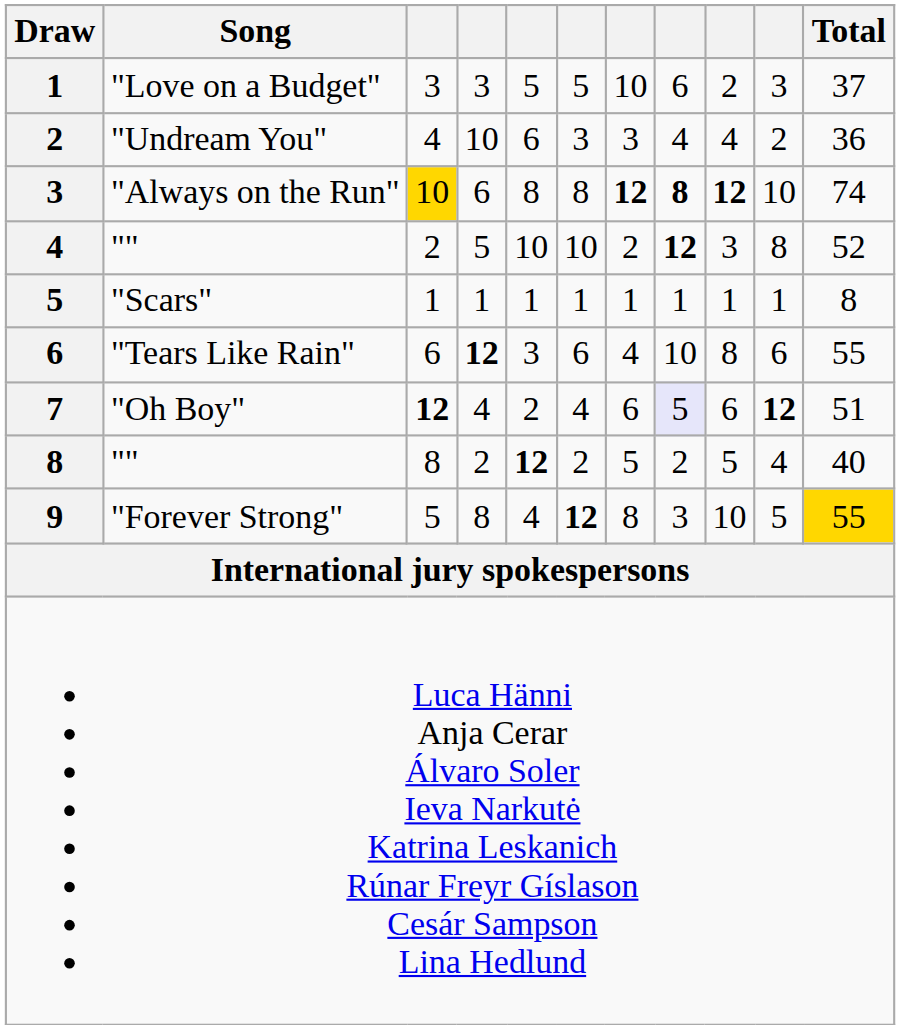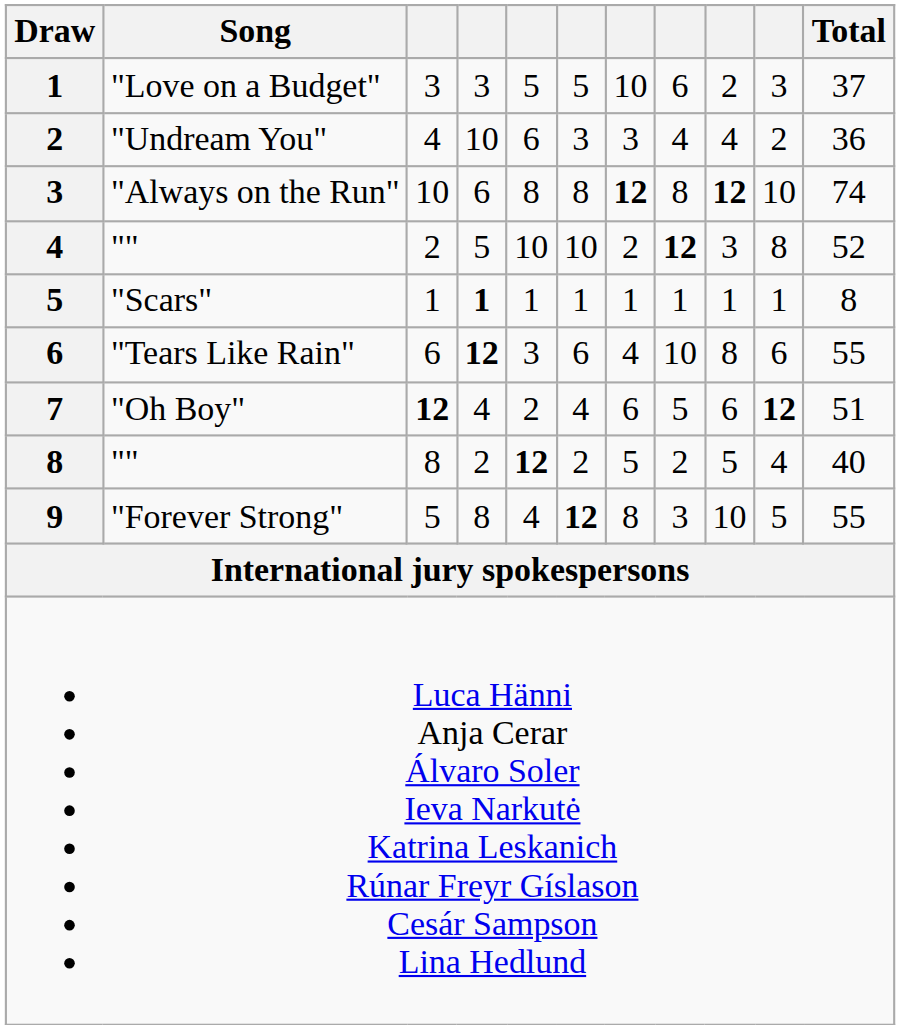(432, 192) gold background -> (432, 192) no background
(680, 192) bold -> (680, 192) normal
(482, 300) normal -> (482, 300) bold
(680, 407) lavender background -> (680, 407) no background
(849, 515) gold background -> (849, 515) no background
